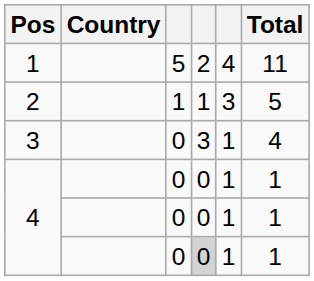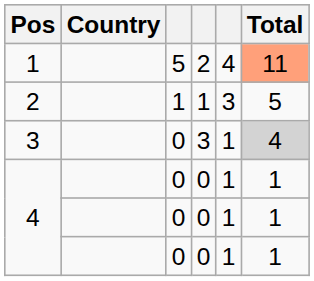(275, 63) no background -> (275, 63) lightsalmon background
(275, 141) no background -> (275, 141) lightgrey background
(204, 257) lightgrey background -> (204, 257) no background
